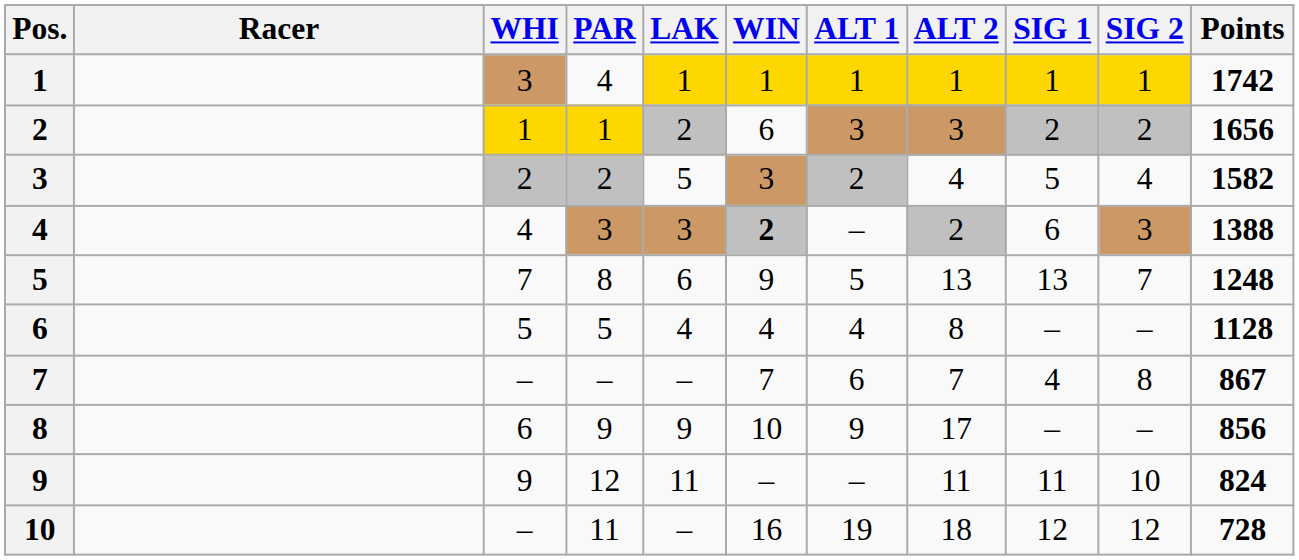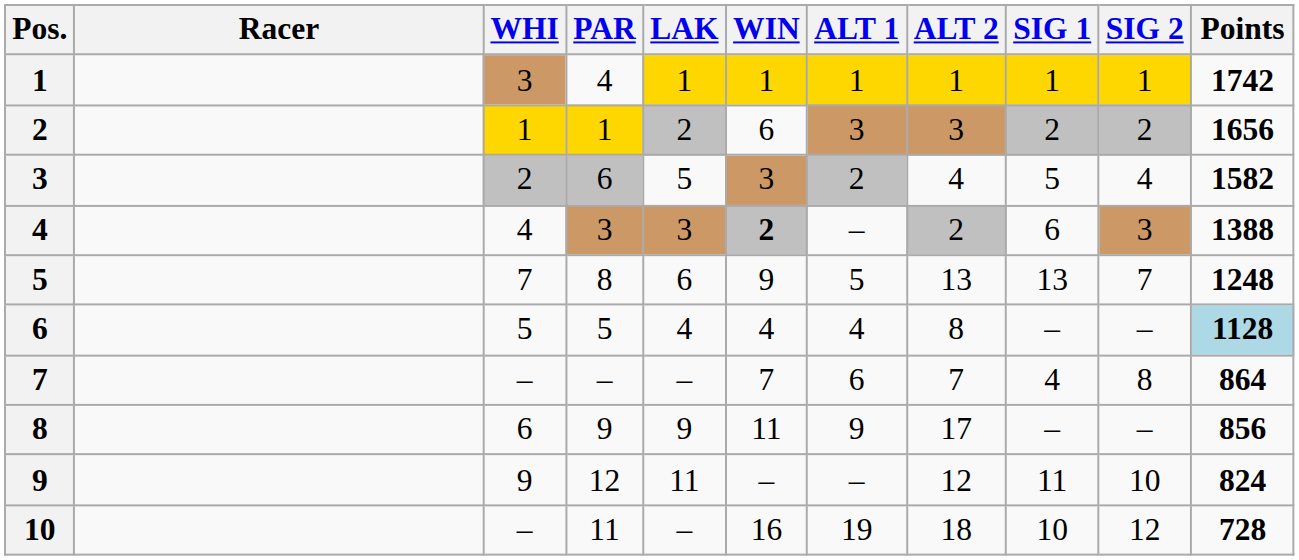(605, 179) 2 -> (605, 179) 6
(1243, 329) no background -> (1243, 329) lightblue background
(1243, 379) 867 -> (1243, 379) 864
(766, 429) 10 -> (766, 429) 11
(956, 479) 11 -> (956, 479) 12
(1052, 529) 12 -> (1052, 529) 10
